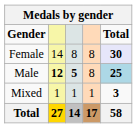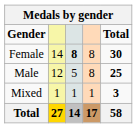(74, 54) normal -> (74, 54) bold
(116, 54) lavender background -> (116, 54) no background
(57, 73) bold -> (57, 73) normal
(74, 73) bold -> (74, 73) normal
(116, 73) lightblue background -> (116, 73) no background
